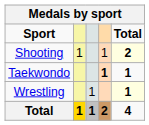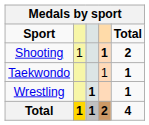(104, 53) normal -> (104, 53) bold
(128, 53) lightyellow background -> (128, 53) no background
(104, 72) bold -> (104, 72) normal
(92, 92) normal -> (92, 92) bold
(128, 92) lightyellow background -> (128, 92) no background
